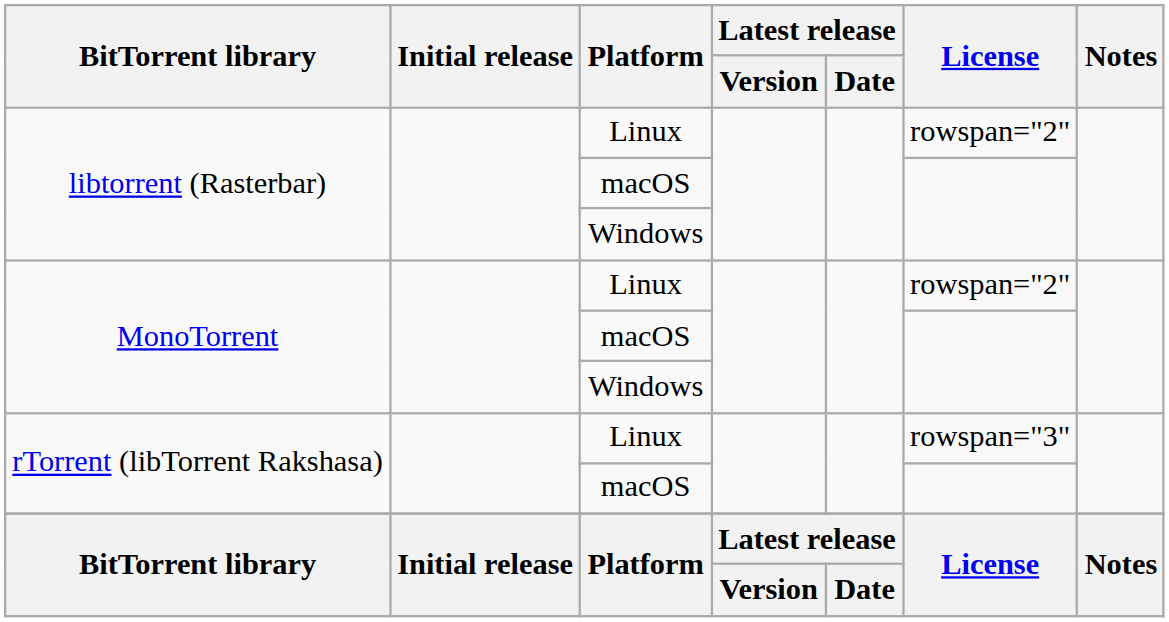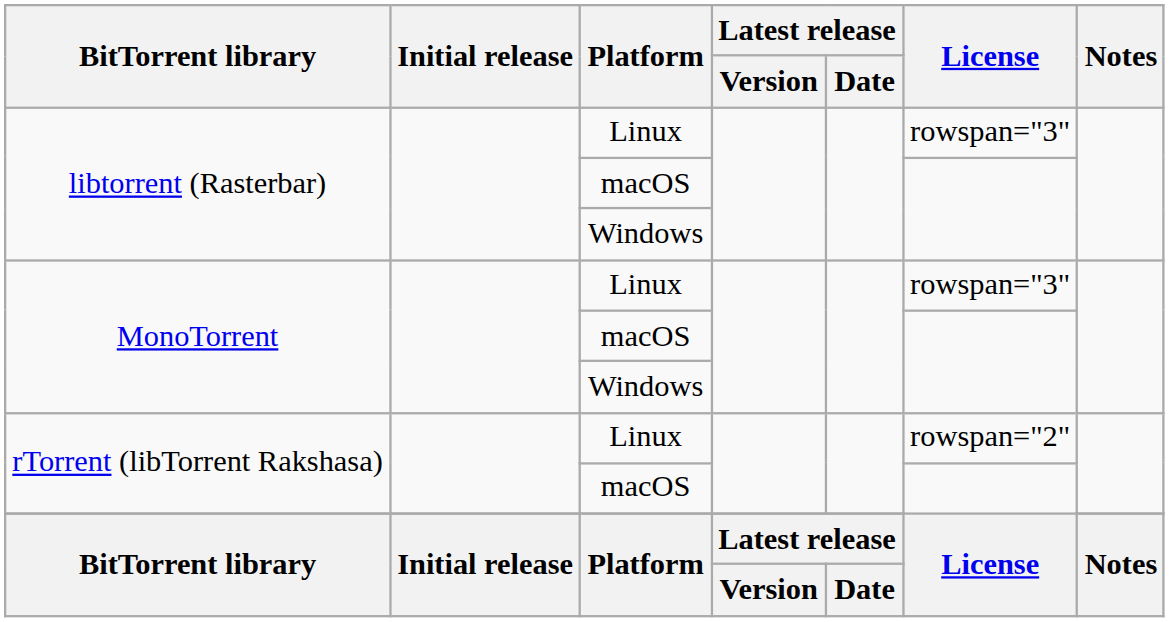(990, 132) rowspan="2" -> (990, 132) rowspan="3"
(990, 284) rowspan="2" -> (990, 284) rowspan="3"
(990, 437) rowspan="3" -> (990, 437) rowspan="2"
